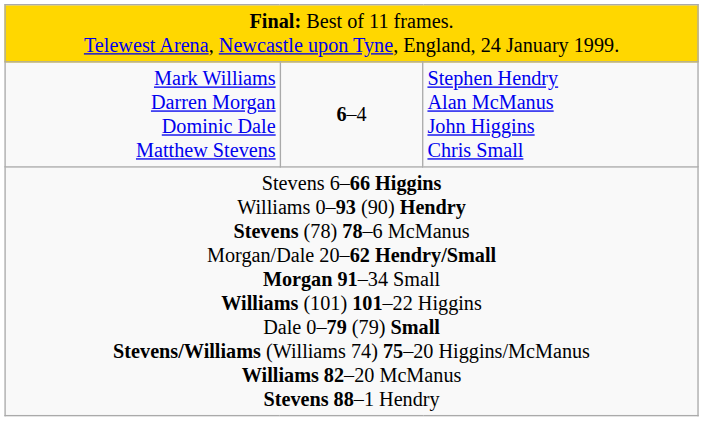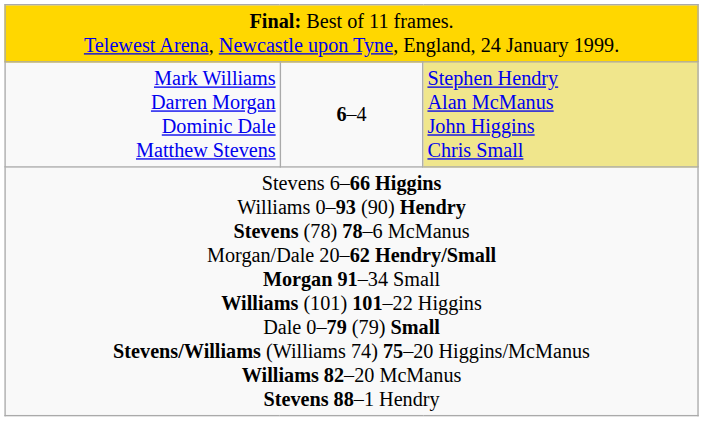(493, 114) no background -> (493, 114) khaki background
